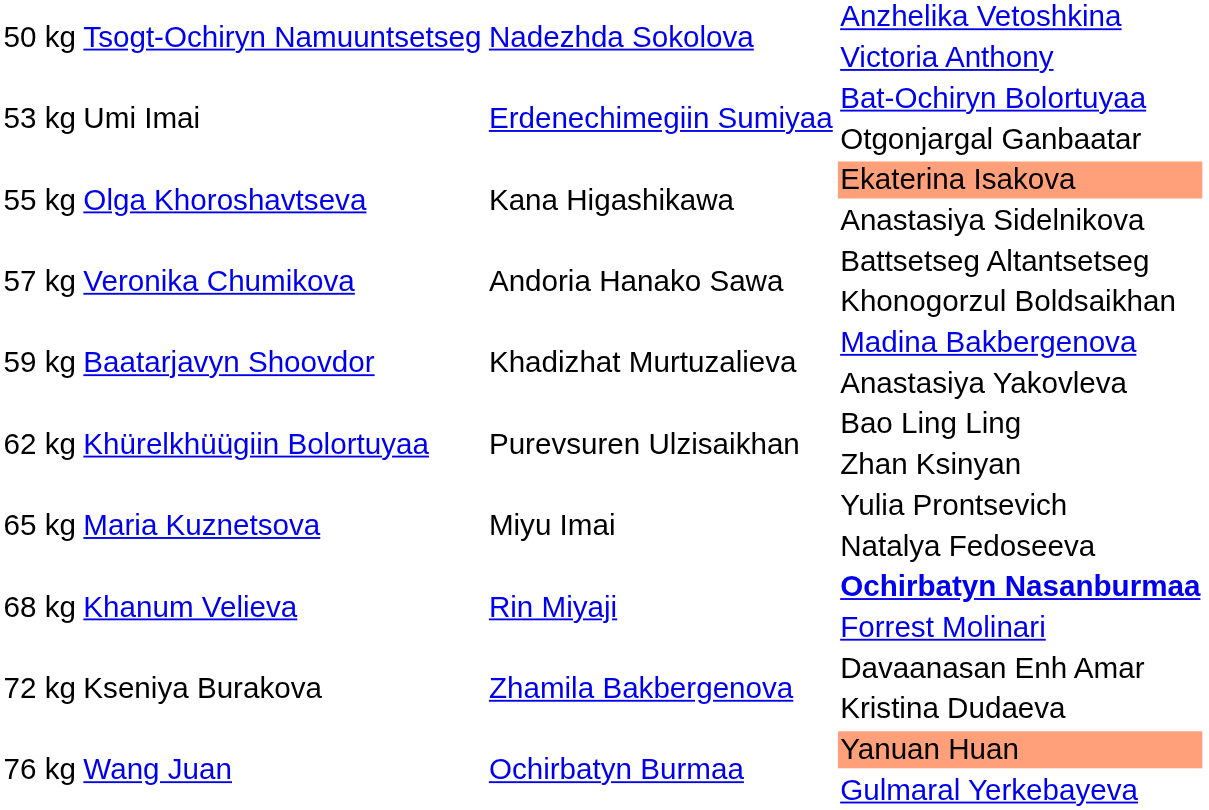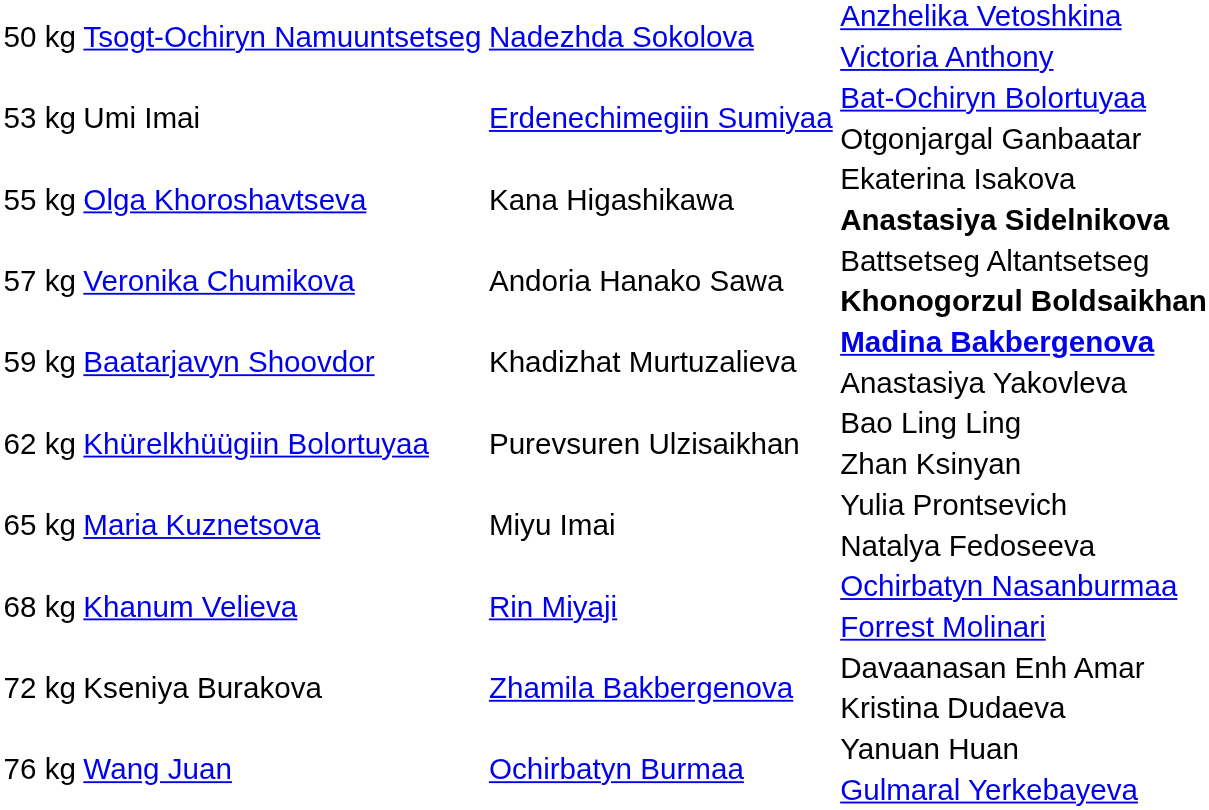(958, 179) lightsalmon background -> (958, 179) no background
(992, 220) normal -> (1005, 220) bold
(1008, 301) normal -> (1024, 301) bold
(988, 342) normal -> (997, 342) bold
(1020, 586) bold -> (1009, 586) normal
(930, 749) lightsalmon background -> (930, 749) no background
